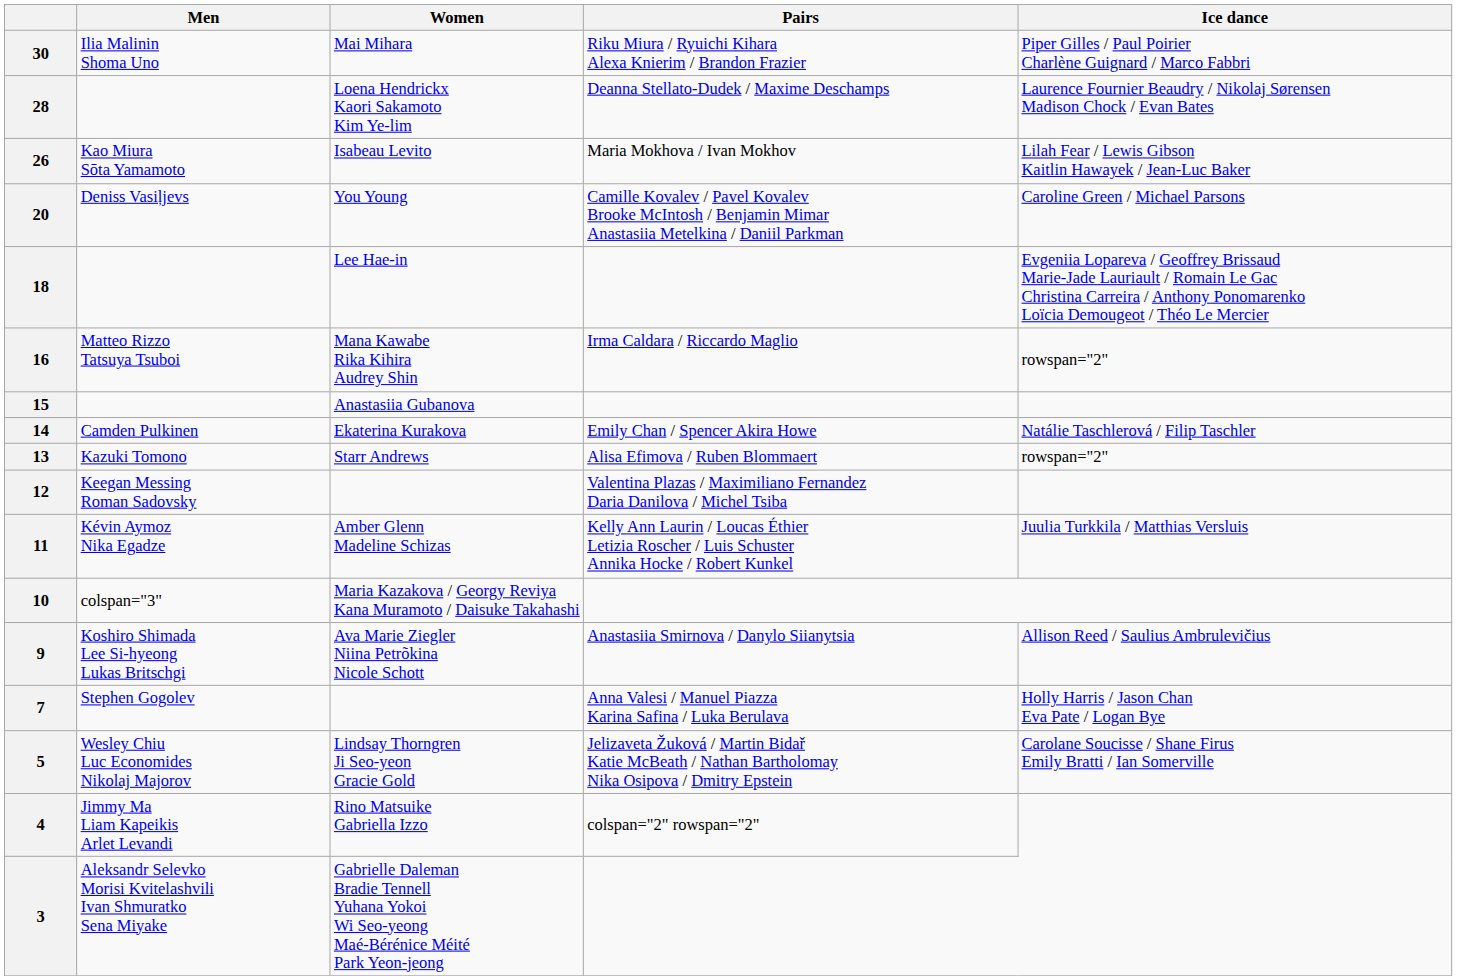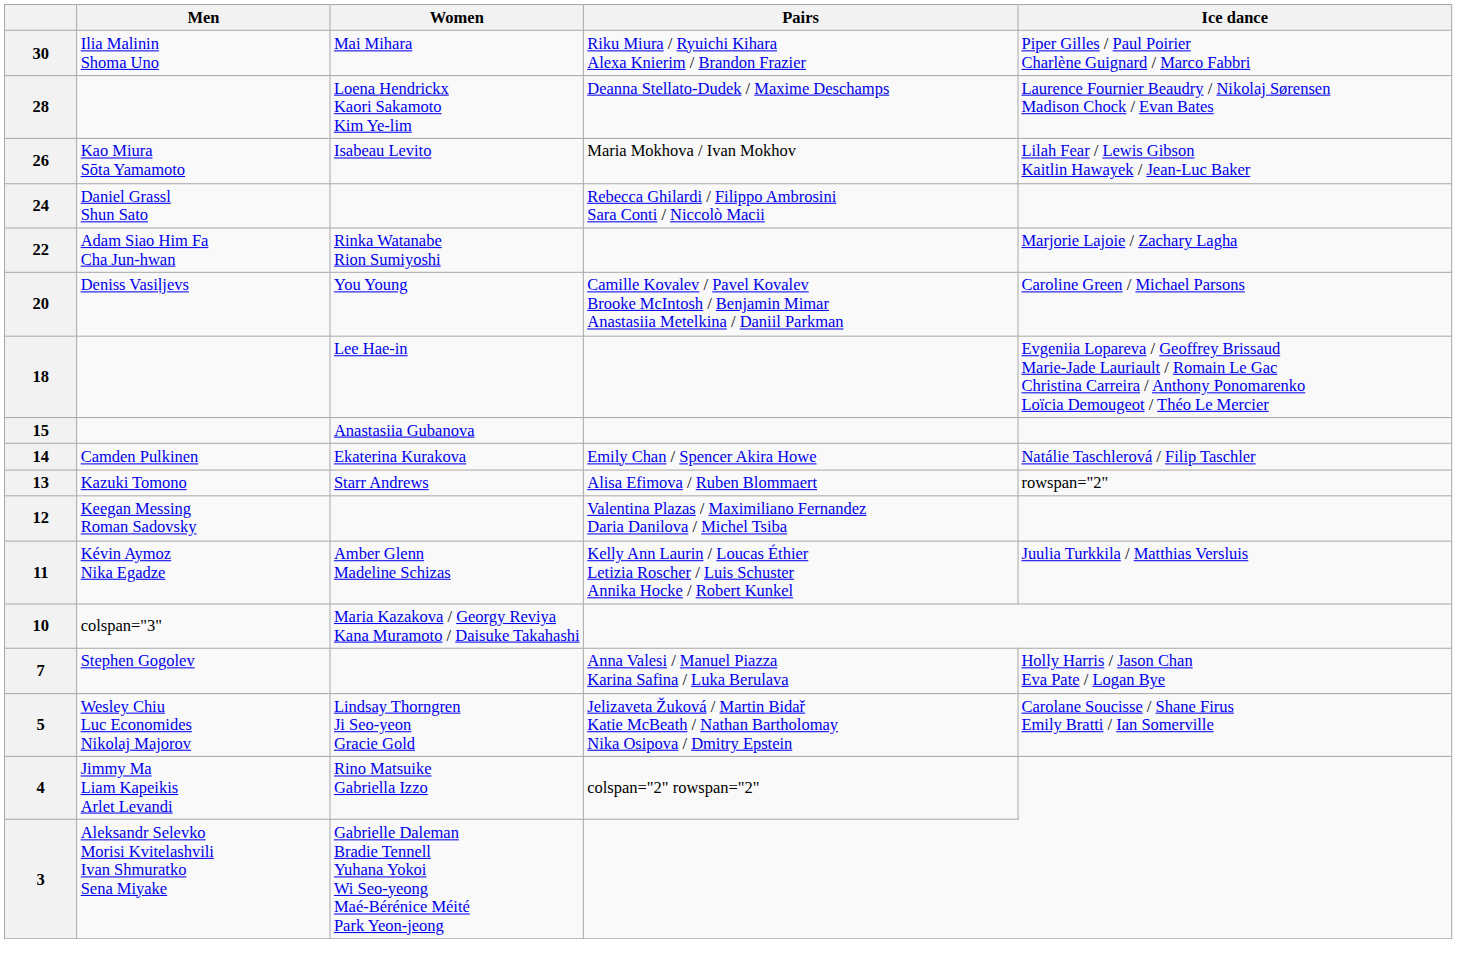+ row: (41, 205)
+ row: (41, 250)
- row: (41, 359)
- row: (41, 653)
